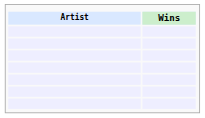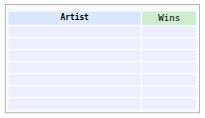(169, 18) bold -> (169, 18) normal
